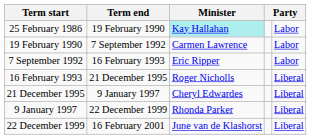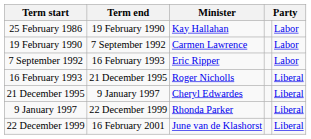(200, 28) paleturquoise background -> (200, 28) no background
